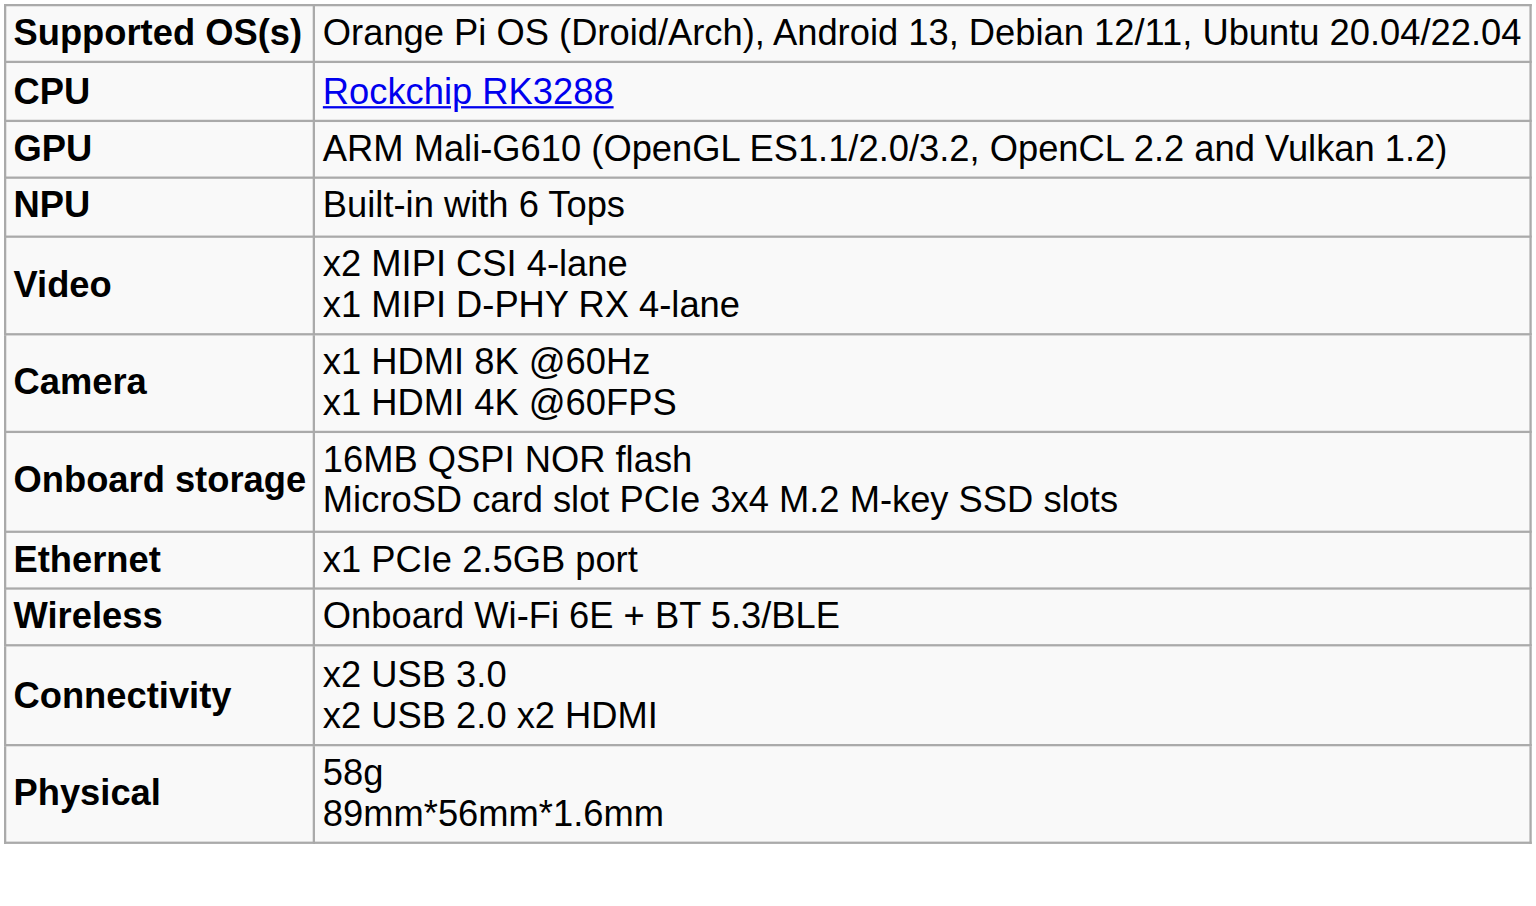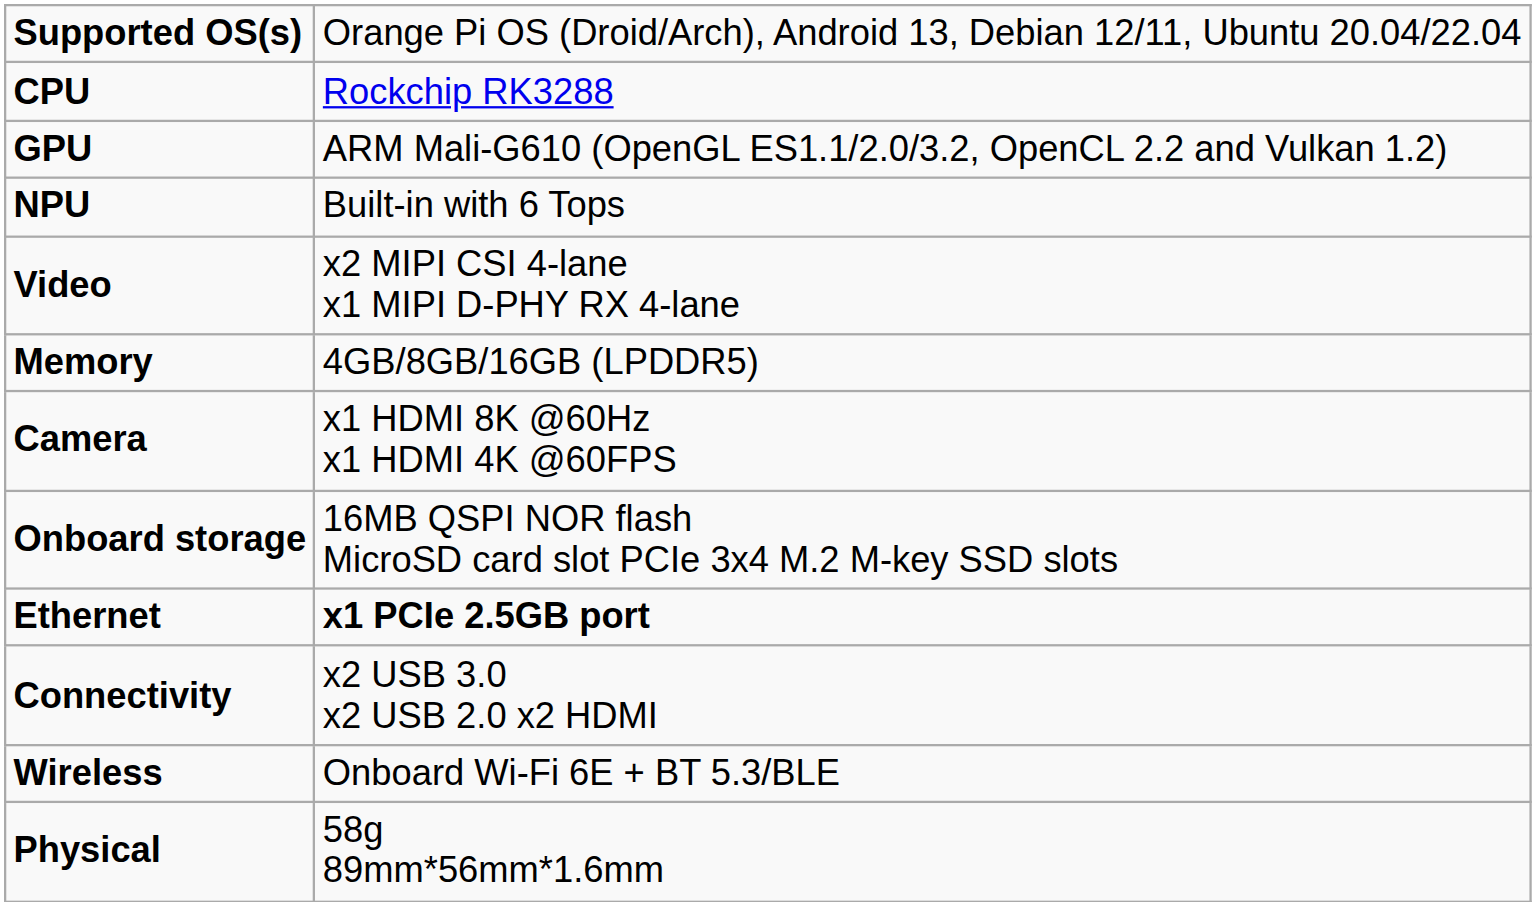+ row: (83, 362)
(480, 559) normal -> (486, 616) bold
rows swapped: (88, 616) <-> (122, 694)
